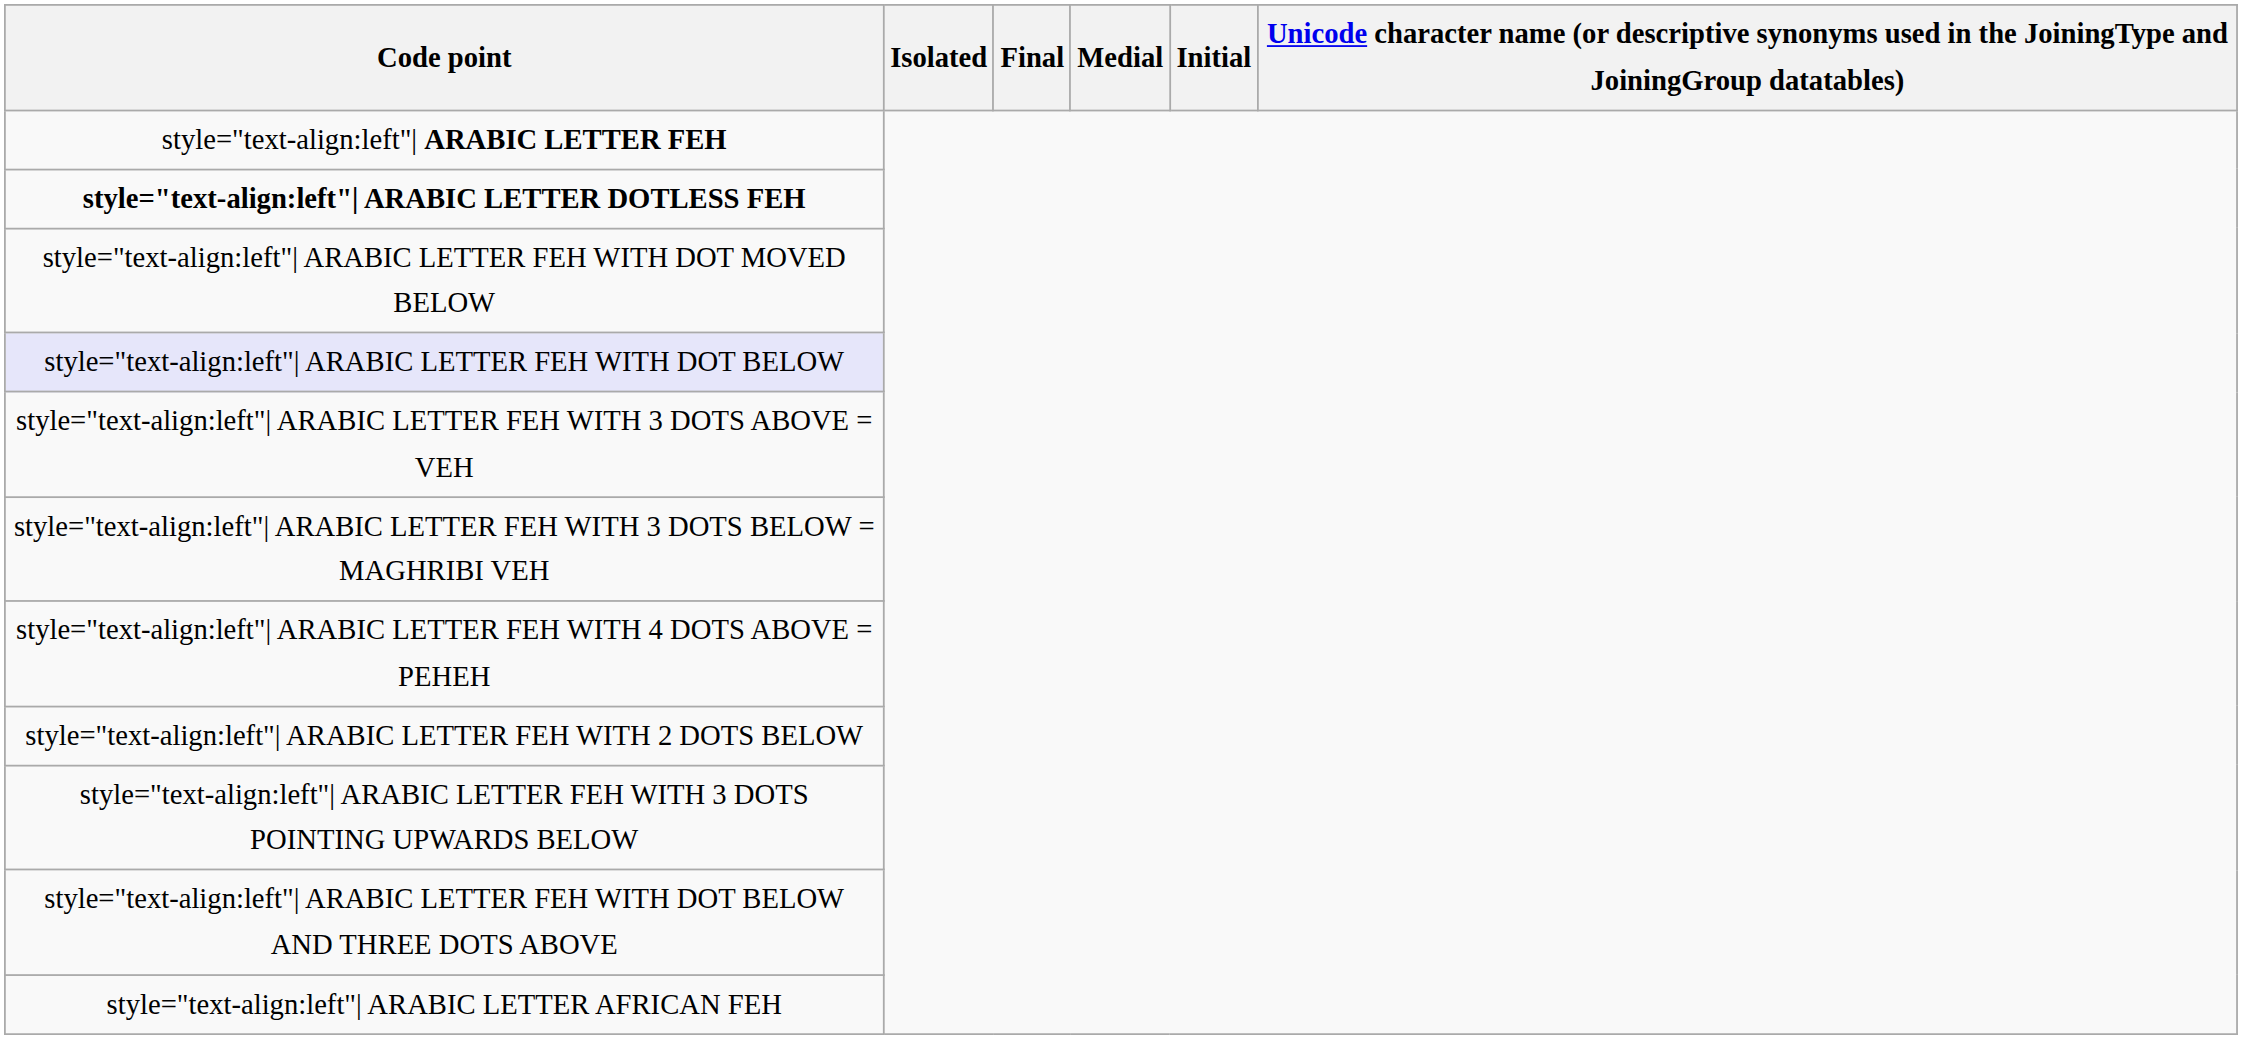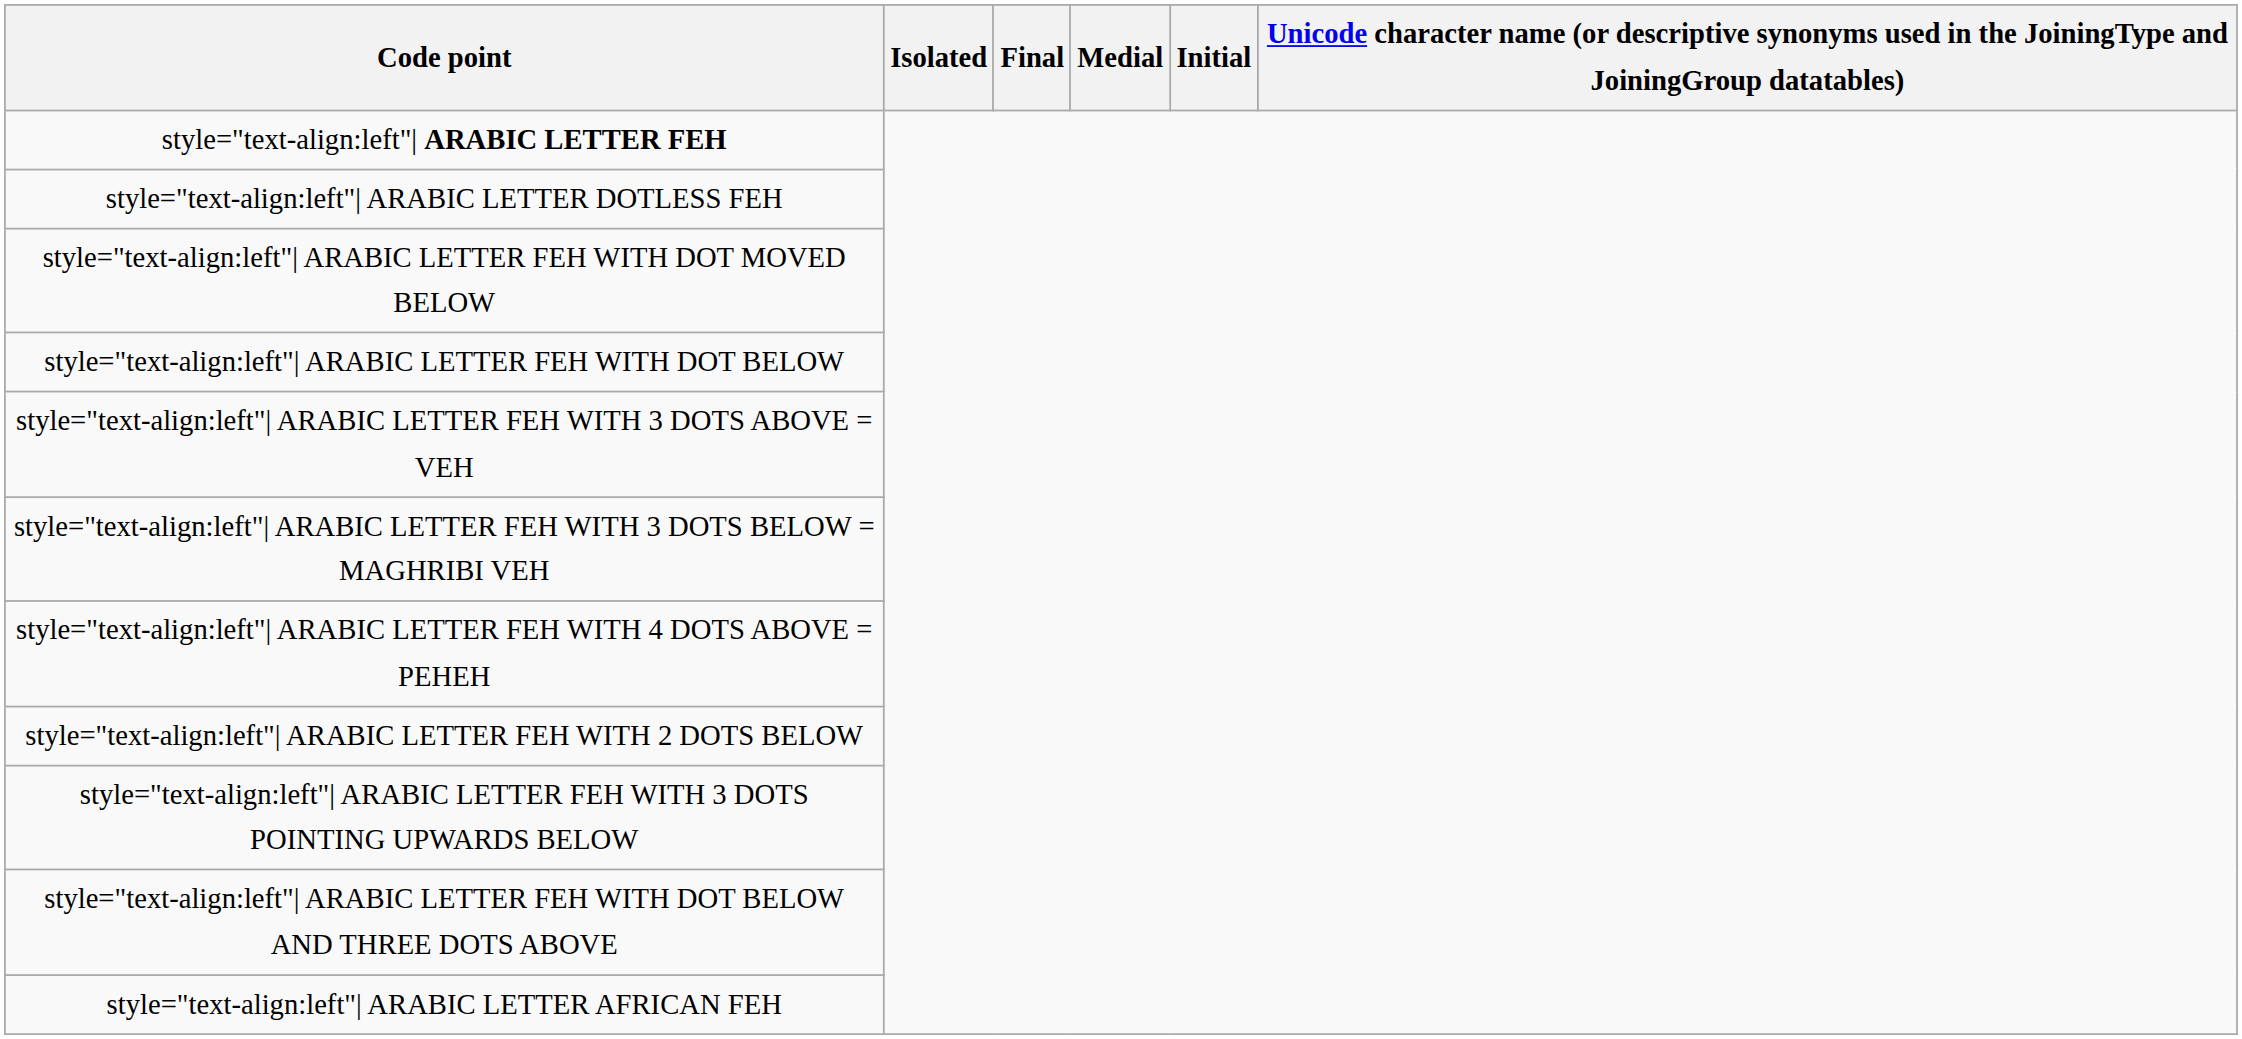(444, 198) bold -> (444, 198) normal
(444, 362) lavender background -> (444, 362) no background
